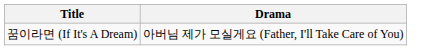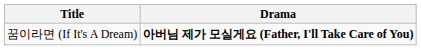(273, 33) normal -> (278, 33) bold
